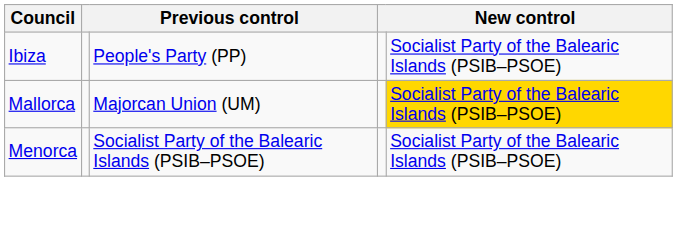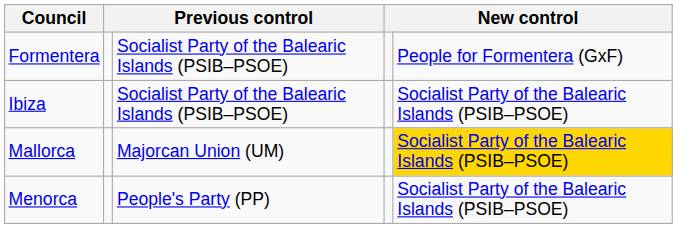+ row: (54, 56)
(170, 56) People's Party (PP) -> (231, 103) Socialist Party of the Balearic Islands (PSIB–PSOE)
(208, 151) Socialist Party of the Balearic Islands (PSIB–PSOE) -> (193, 199) People's Party (PP)
